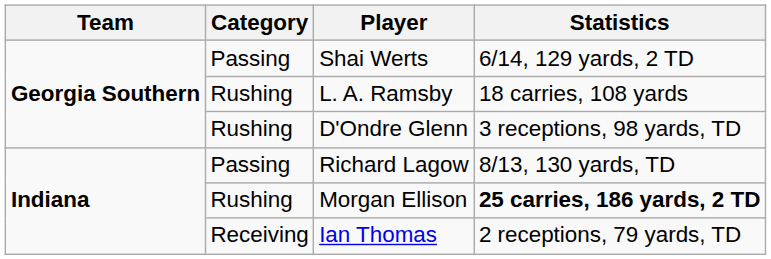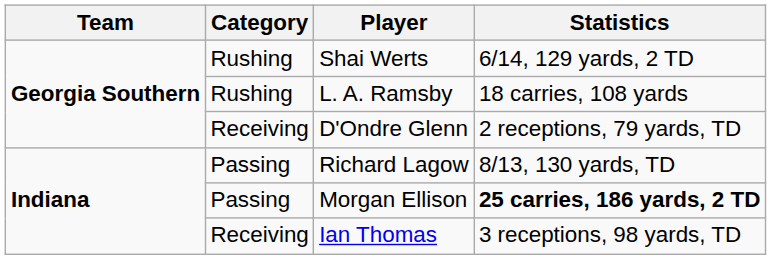(250, 58) Passing -> (252, 58) Rushing
(252, 129) Rushing -> (260, 129) Receiving
(610, 129) 3 receptions, 98 yards, TD -> (610, 129) 2 receptions, 79 yards, TD
(252, 200) Rushing -> (250, 200) Passing
(610, 235) 2 receptions, 79 yards, TD -> (610, 235) 3 receptions, 98 yards, TD
